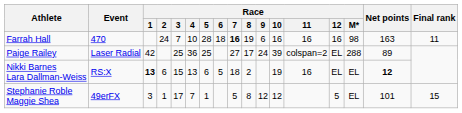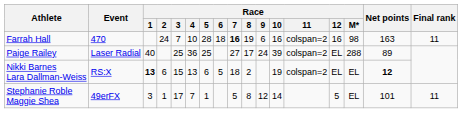(307, 39) 16 -> (307, 39) colspan=2
(150, 53) 42 -> (150, 53) 40
(307, 72) 16 -> (307, 72) colspan=2
(277, 96) 12 -> (277, 96) 14
(434, 96) 15 -> (434, 96) 11
